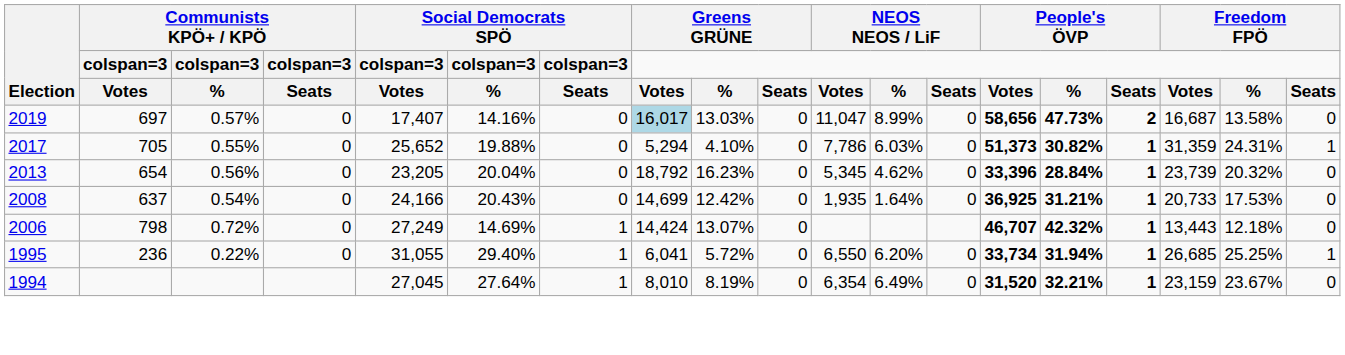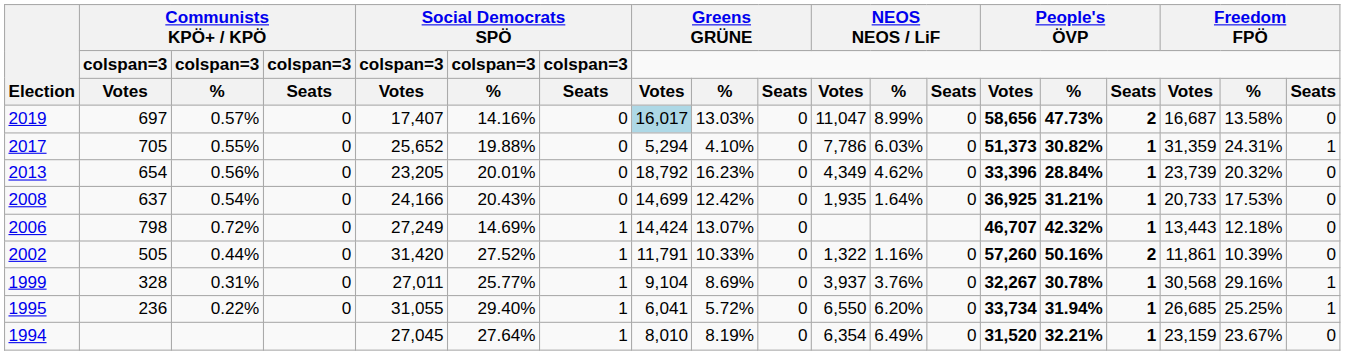(507, 173) 20.04% -> (507, 173) 20.01%
(845, 173) 5,345 -> (845, 173) 4,349
+ row: (28, 254)
+ row: (28, 281)
